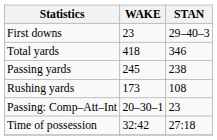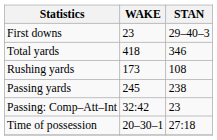rows swapped: (41, 88) <-> (39, 70)
(143, 107) 20–30–1 -> (136, 107) 32:42
(136, 125) 32:42 -> (143, 125) 20–30–1
